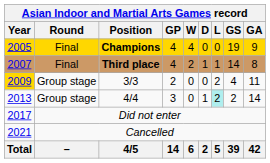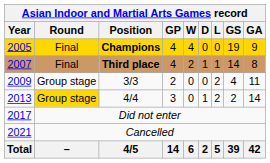(19, 82) gold background -> (19, 82) no background
(67, 99) no background -> (67, 99) gold background
(217, 99) paleturquoise background -> (217, 99) no background
